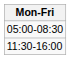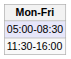(35, 29) no background -> (35, 29) lavender background
